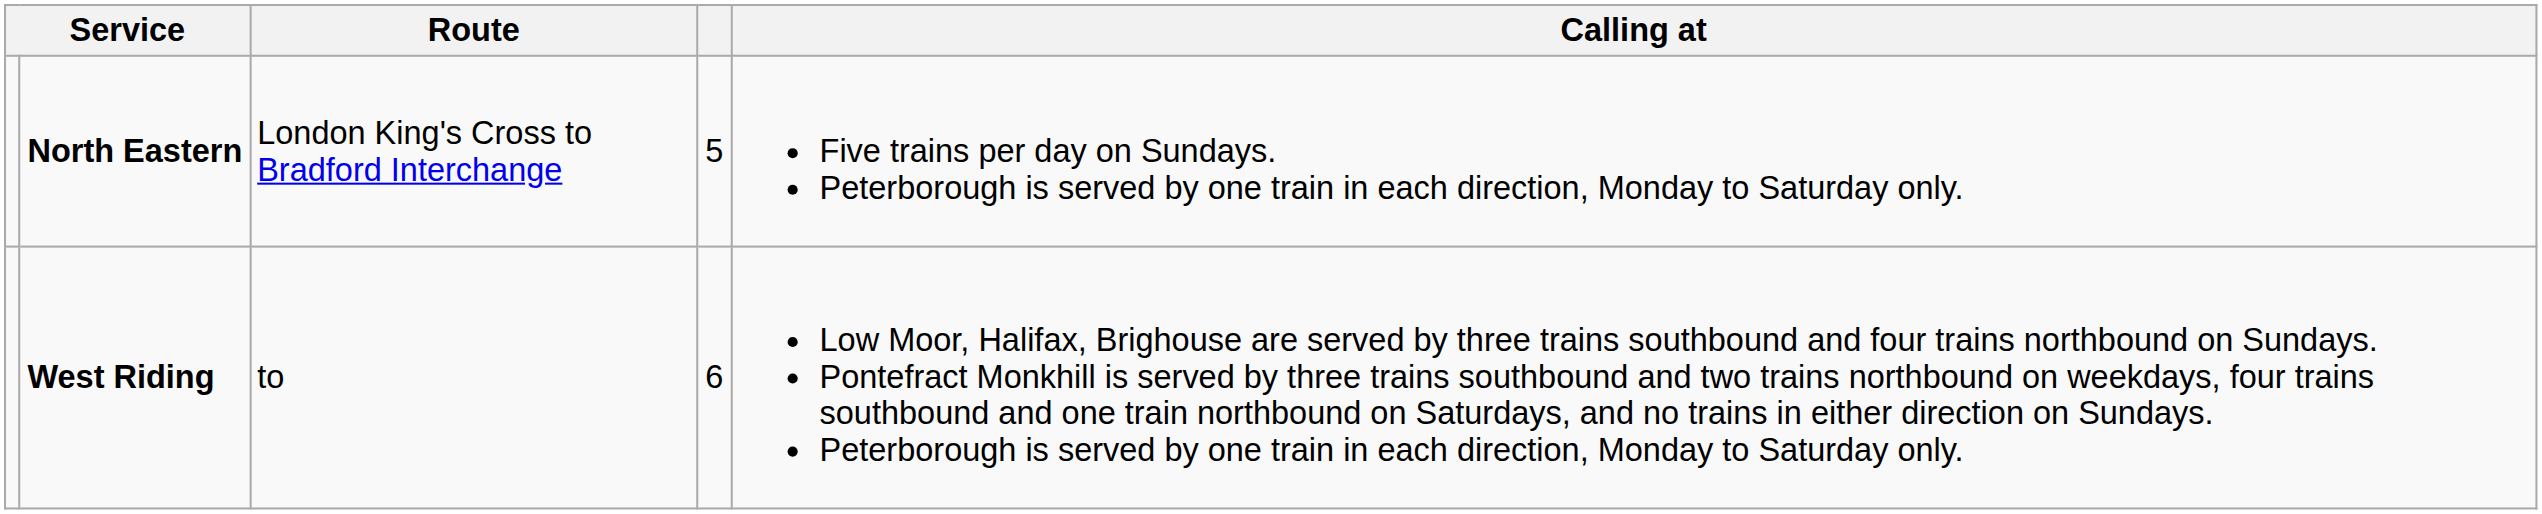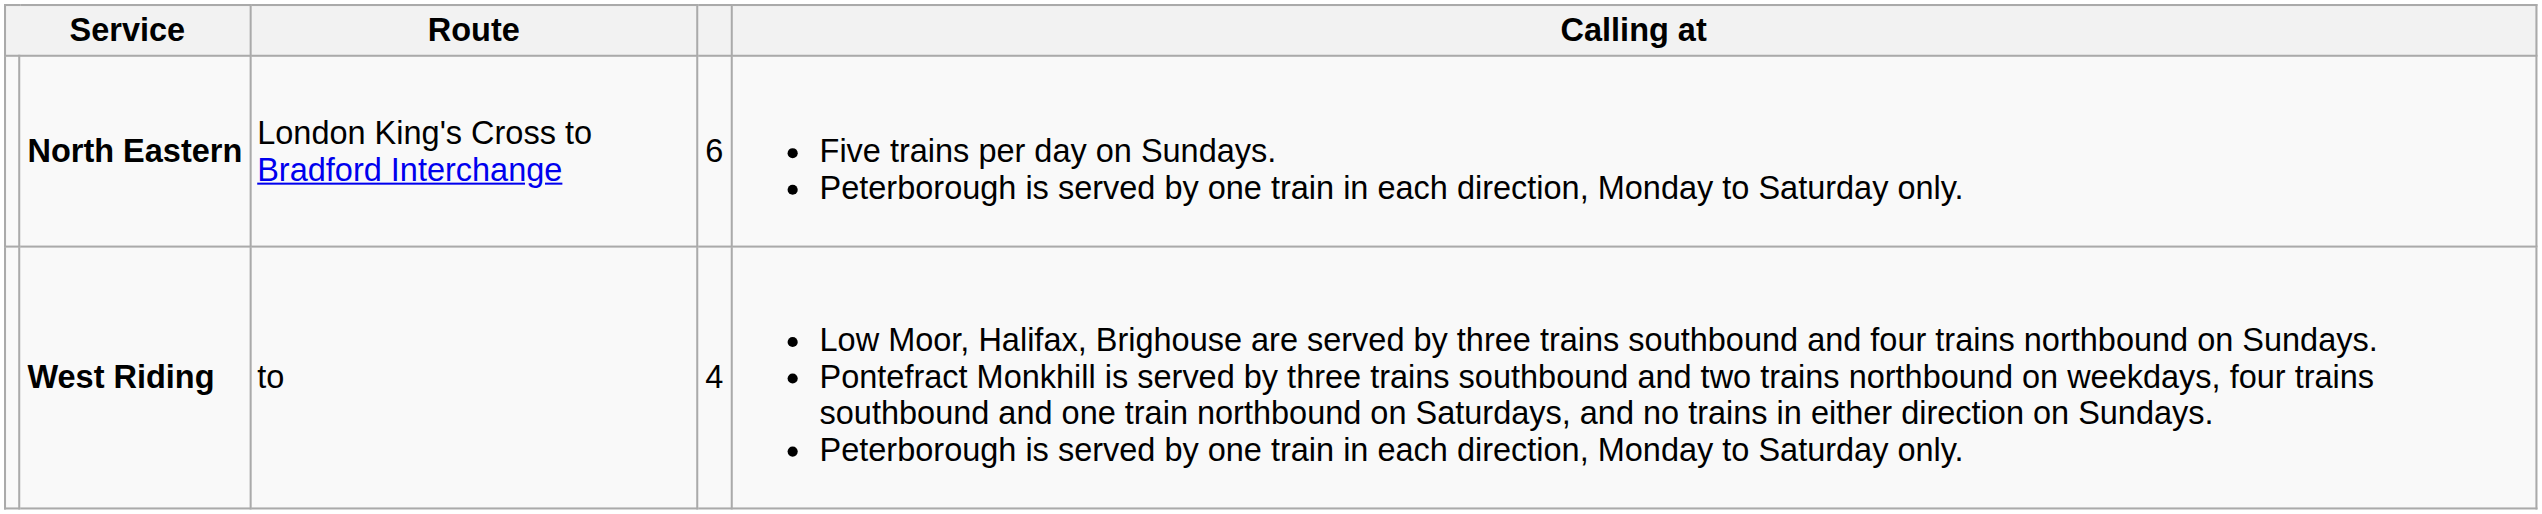(714, 150) 5 -> (714, 150) 6
(714, 376) 6 -> (714, 376) 4
